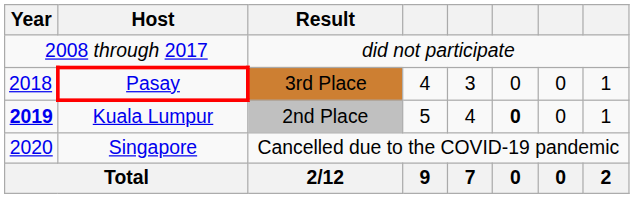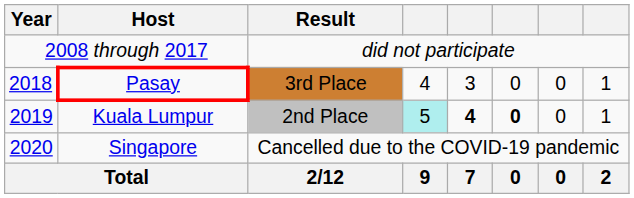(31, 116) bold -> (31, 116) normal
(425, 116) no background -> (425, 116) paleturquoise background
(470, 116) normal -> (470, 116) bold
